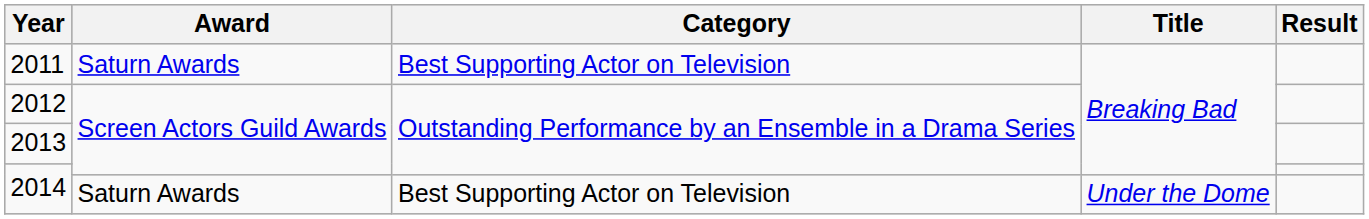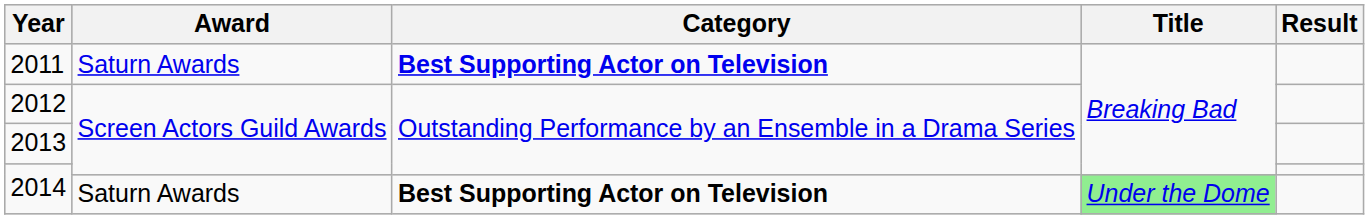(594, 63) normal -> (613, 63) bold
(594, 194) normal -> (613, 194) bold
(1178, 194) no background -> (1178, 194) lightgreen background
